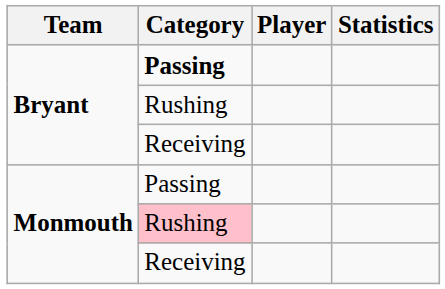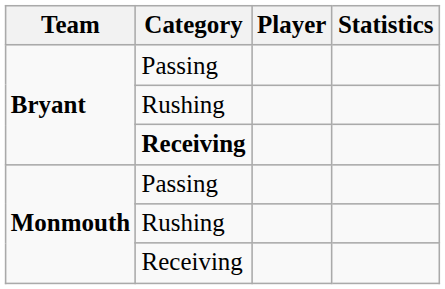(185, 64) bold -> (180, 64) normal
(195, 144) normal -> (194, 144) bold
(186, 223) pink background -> (183, 223) no background
